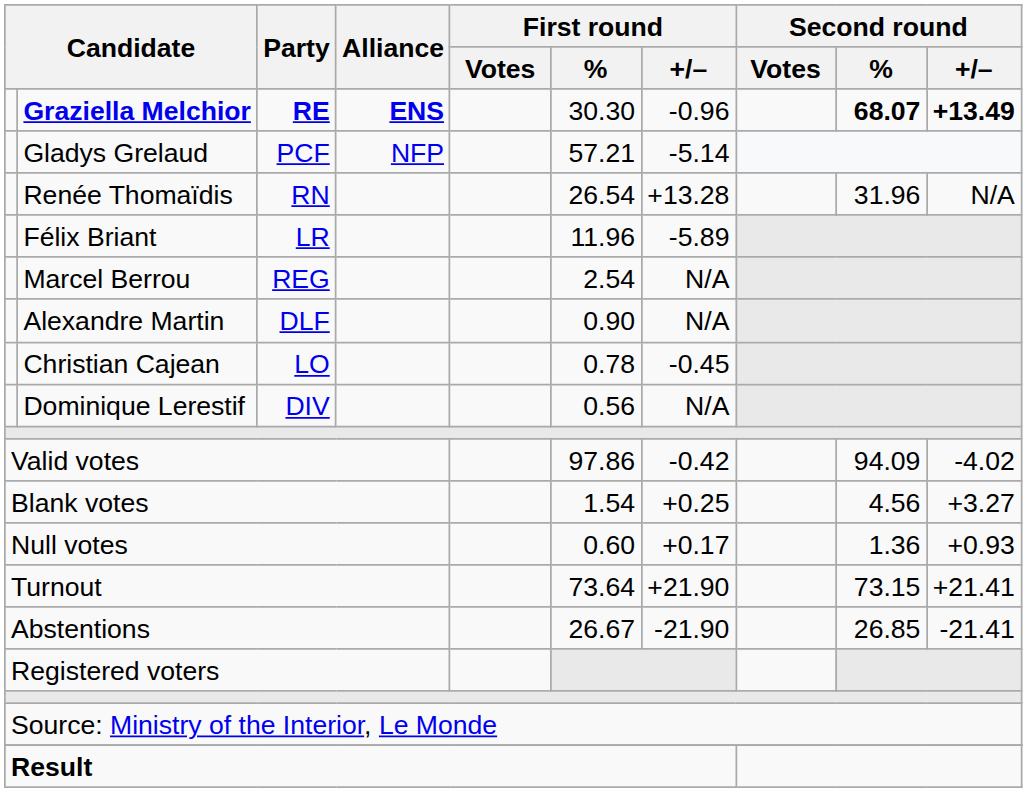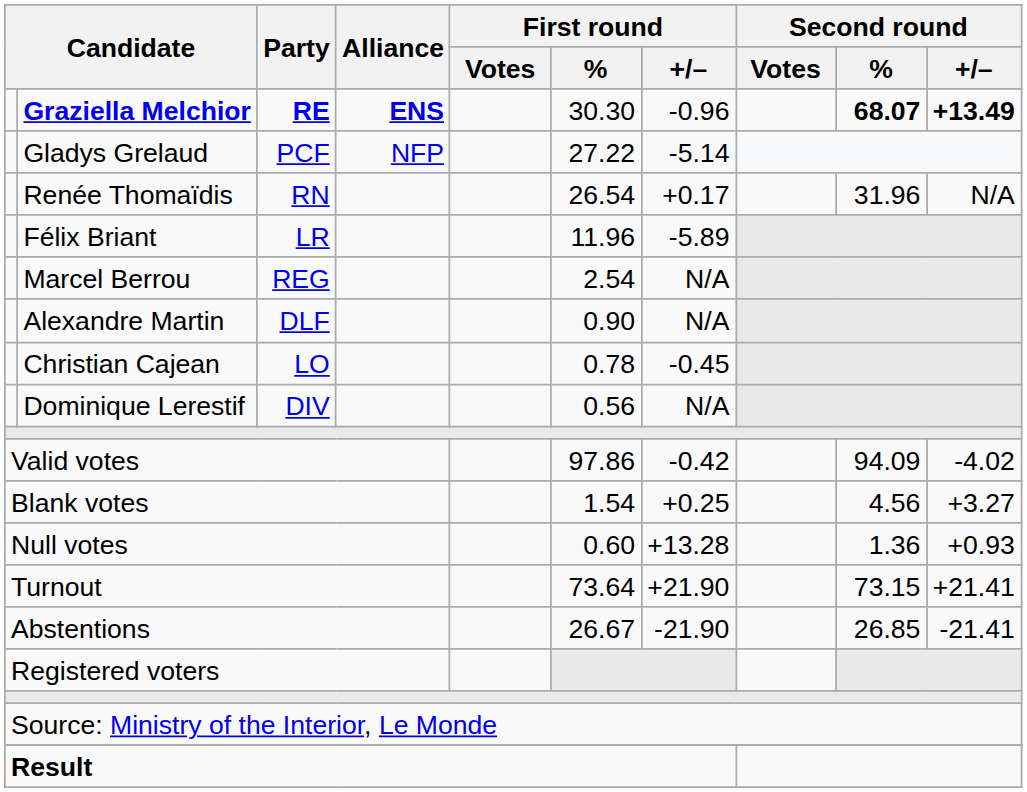(602, 152) 57.21 -> (602, 152) 27.22
(688, 195) +13.28 -> (696, 195) +0.17
(696, 544) +0.17 -> (688, 544) +13.28
